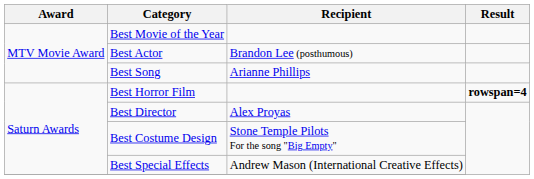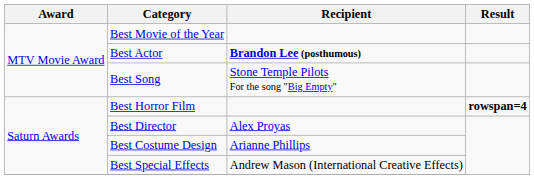(291, 53) normal -> (295, 53) bold
(270, 72) Arianne Phillips -> (283, 79) Stone Temple Pilots For the song "Big Empty"
(283, 138) Stone Temple Pilots For the song "Big Empty" -> (270, 145) Arianne Phillips
